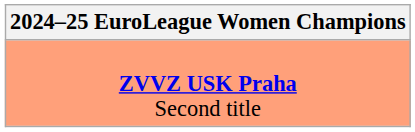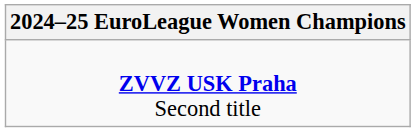(208, 95) lightsalmon background -> (208, 95) no background
